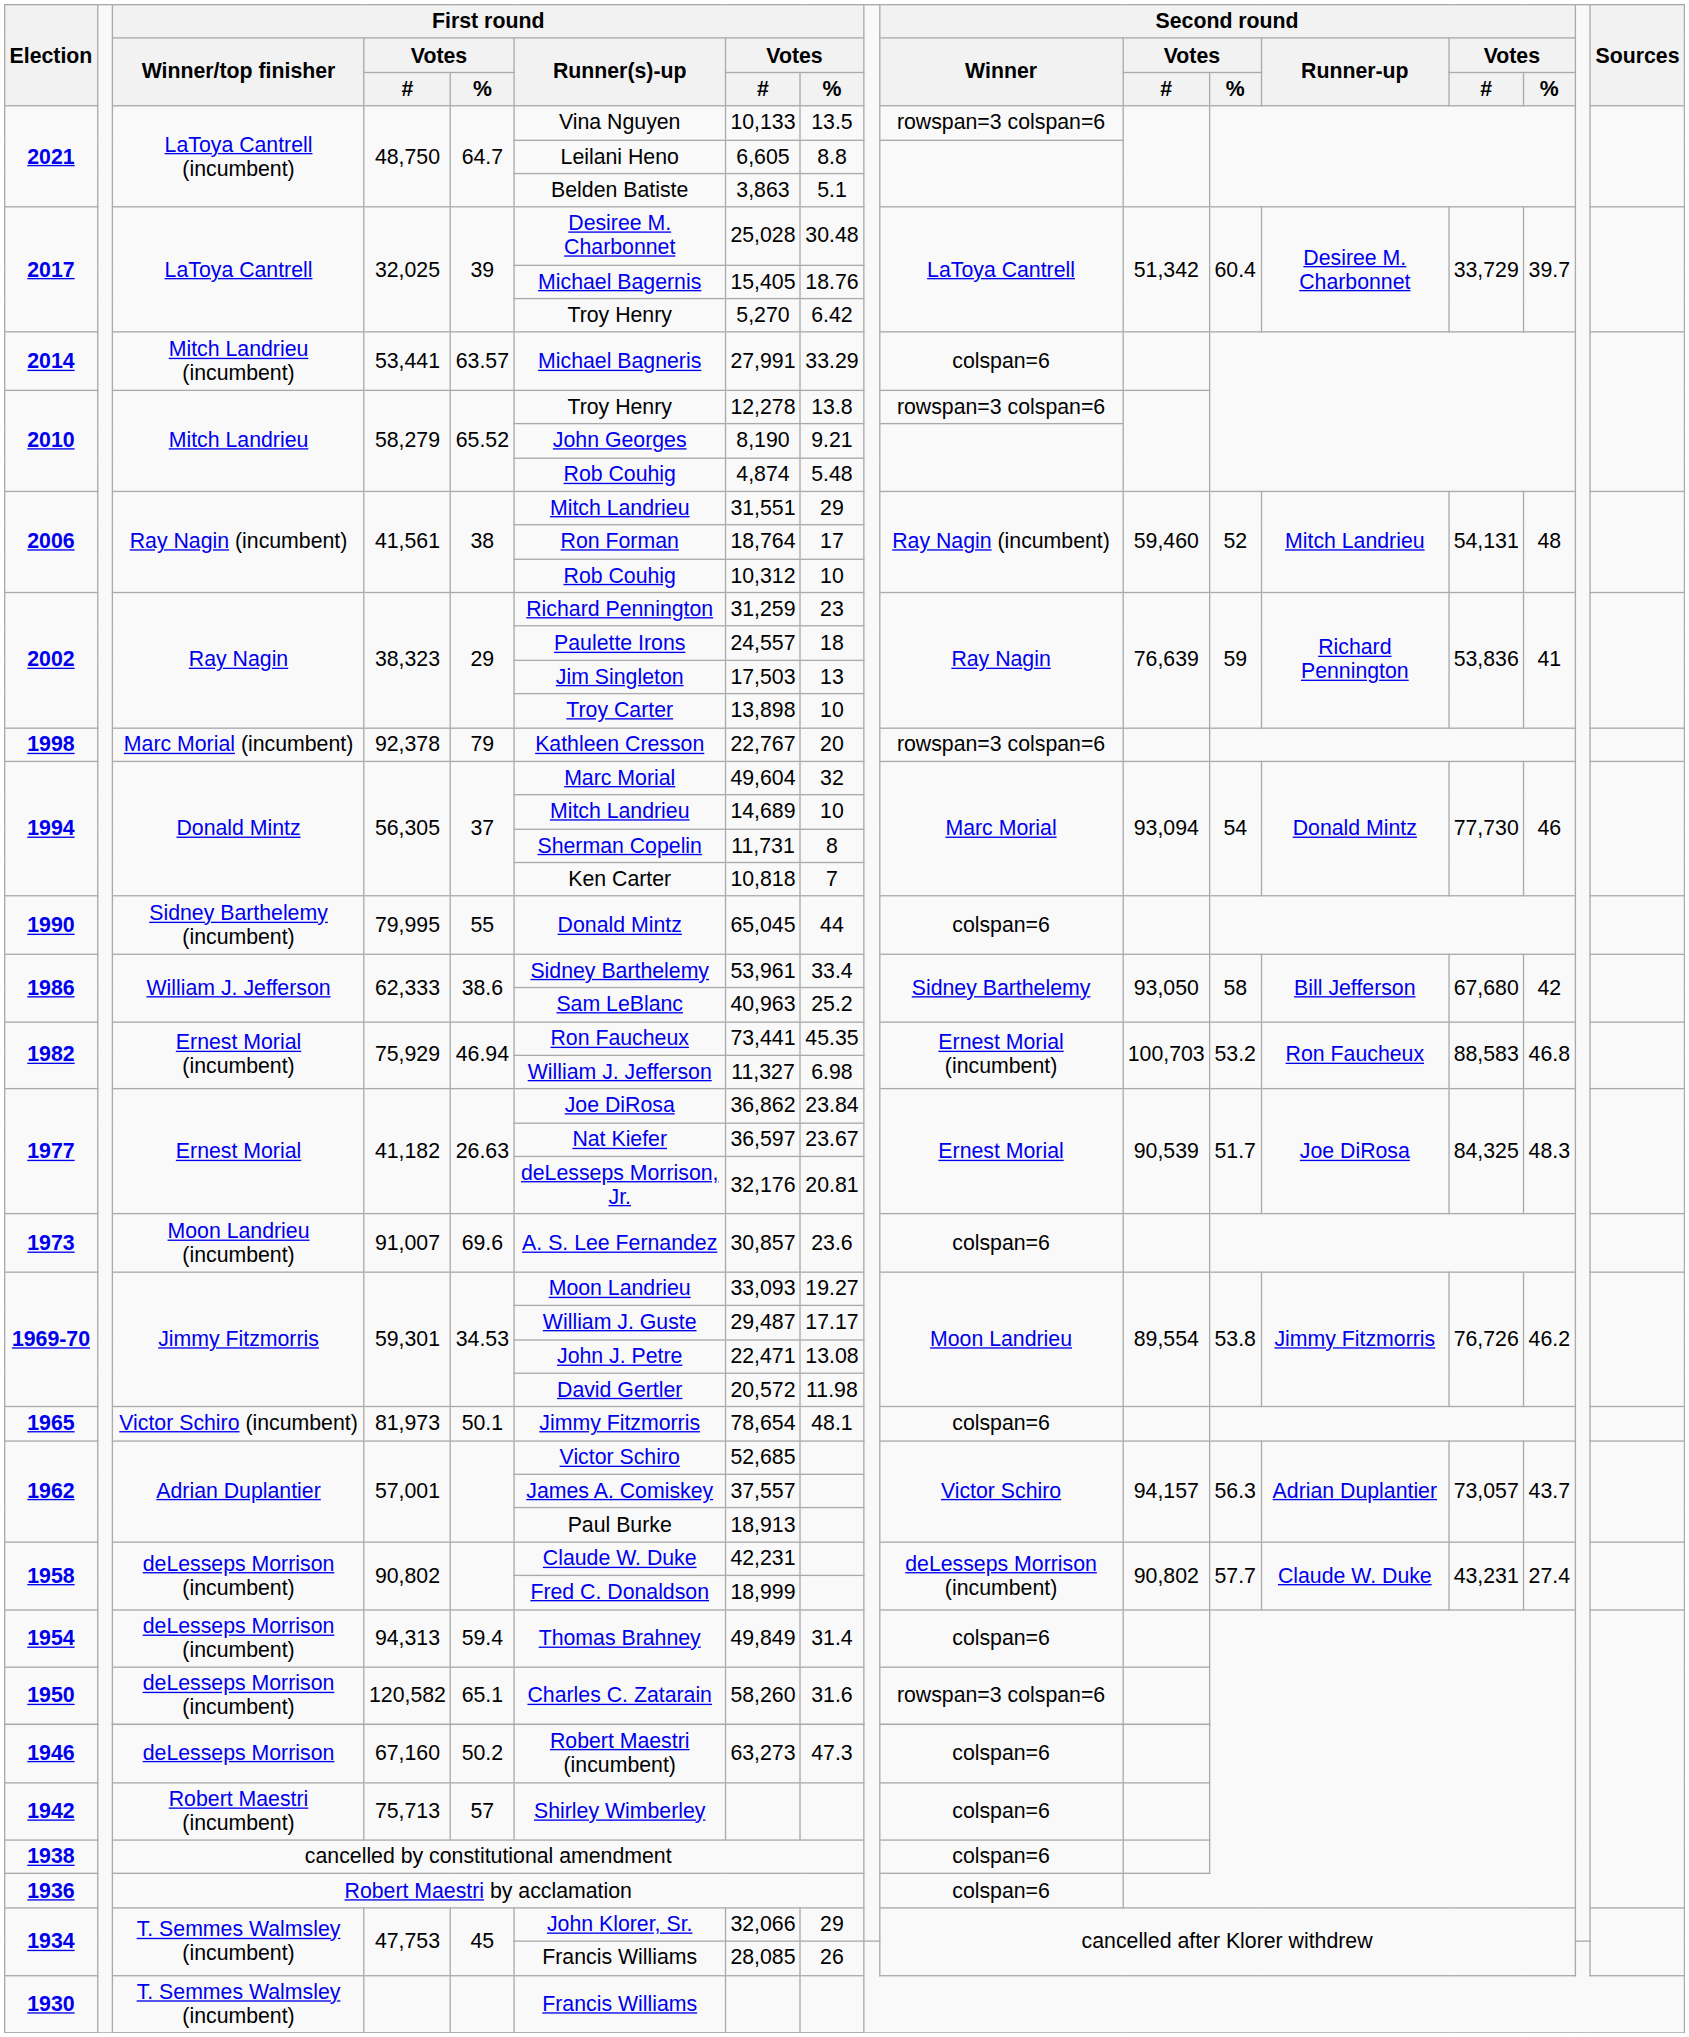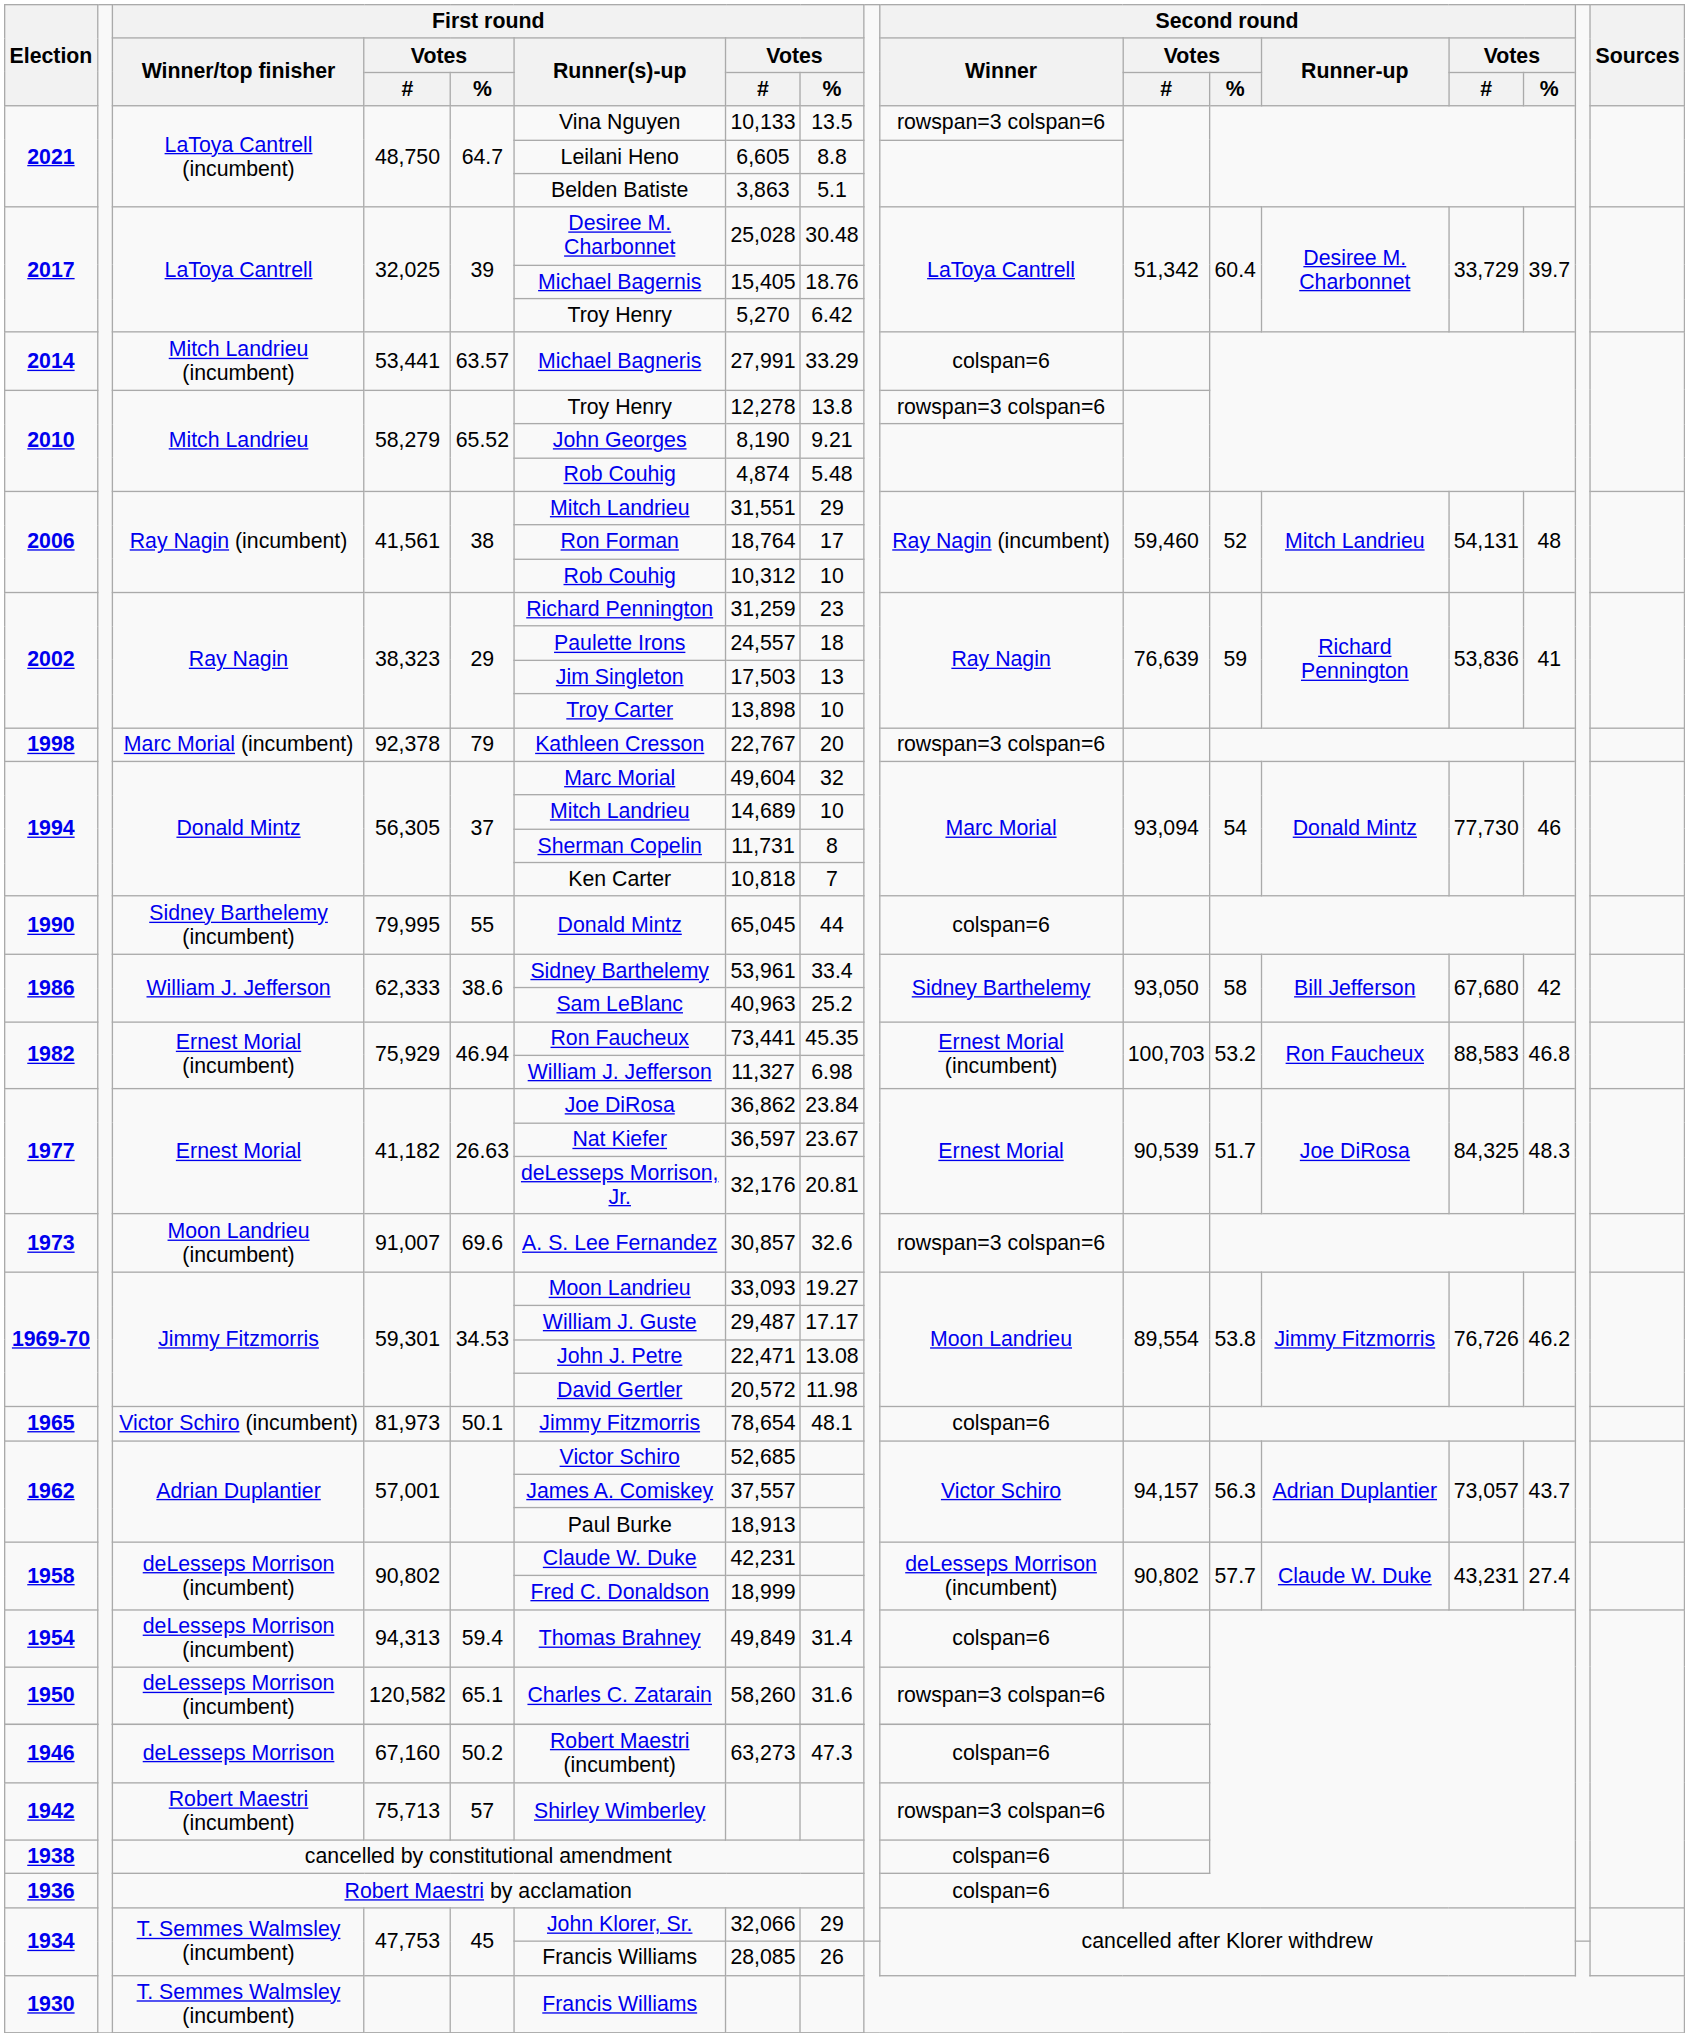(832, 1242) 23.6 -> (832, 1242) 32.6
(1001, 1242) colspan=6 -> (1001, 1242) rowspan=3 colspan=6
(1001, 1811) colspan=6 -> (1001, 1811) rowspan=3 colspan=6
